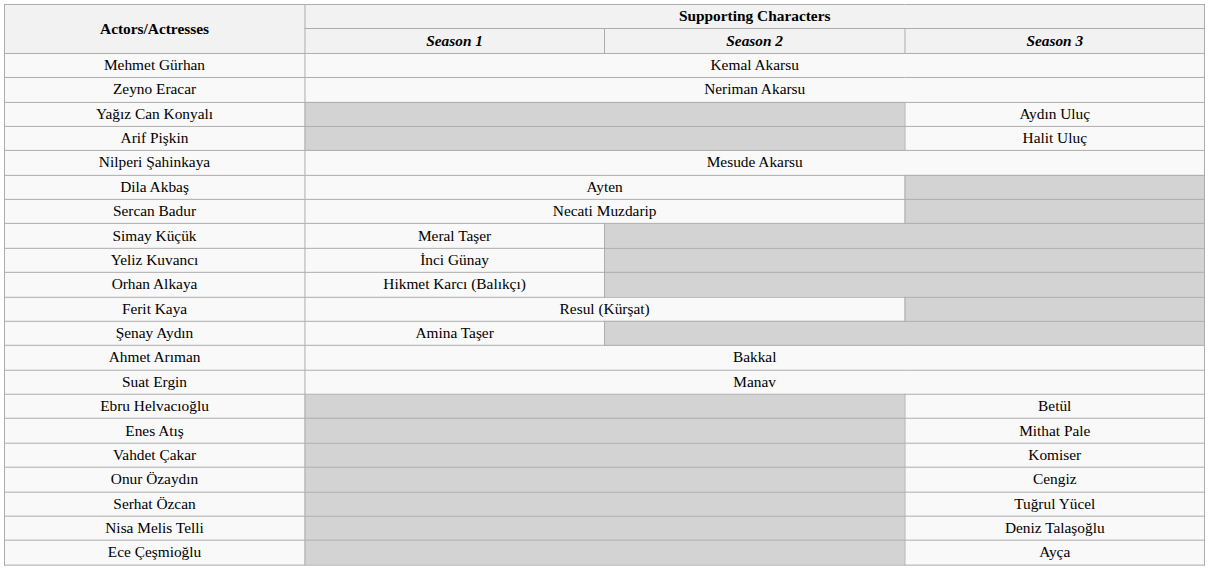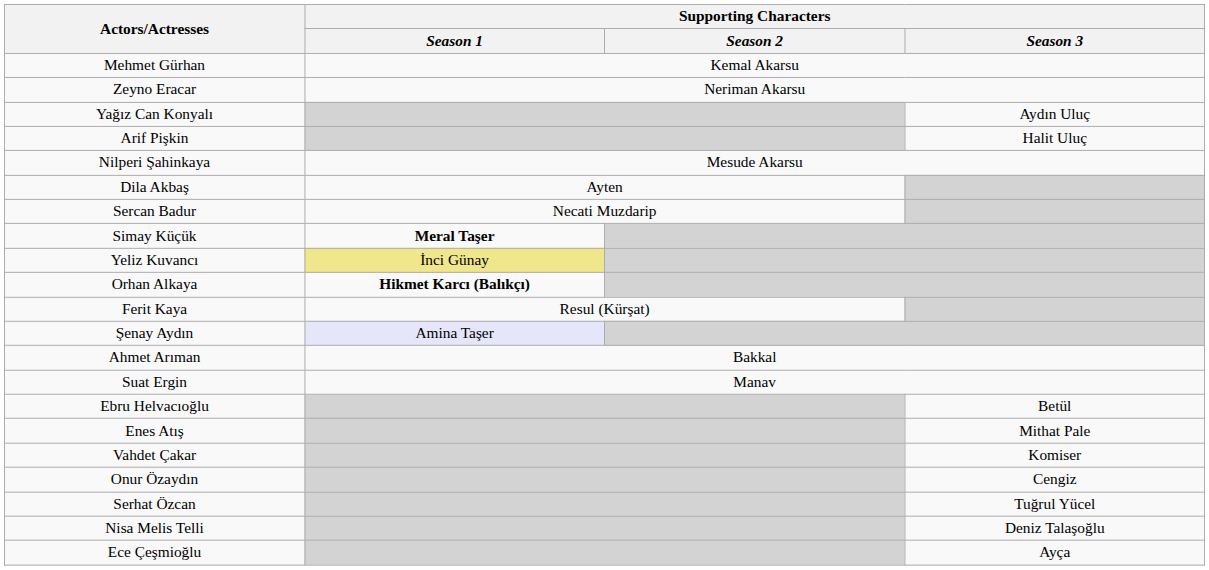(455, 235) normal -> (455, 235) bold
(455, 260) no background -> (455, 260) khaki background
(455, 284) normal -> (455, 284) bold
(455, 333) no background -> (455, 333) lavender background
